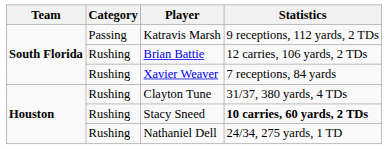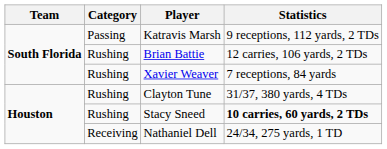(109, 133) Rushing -> (113, 133) Receiving
